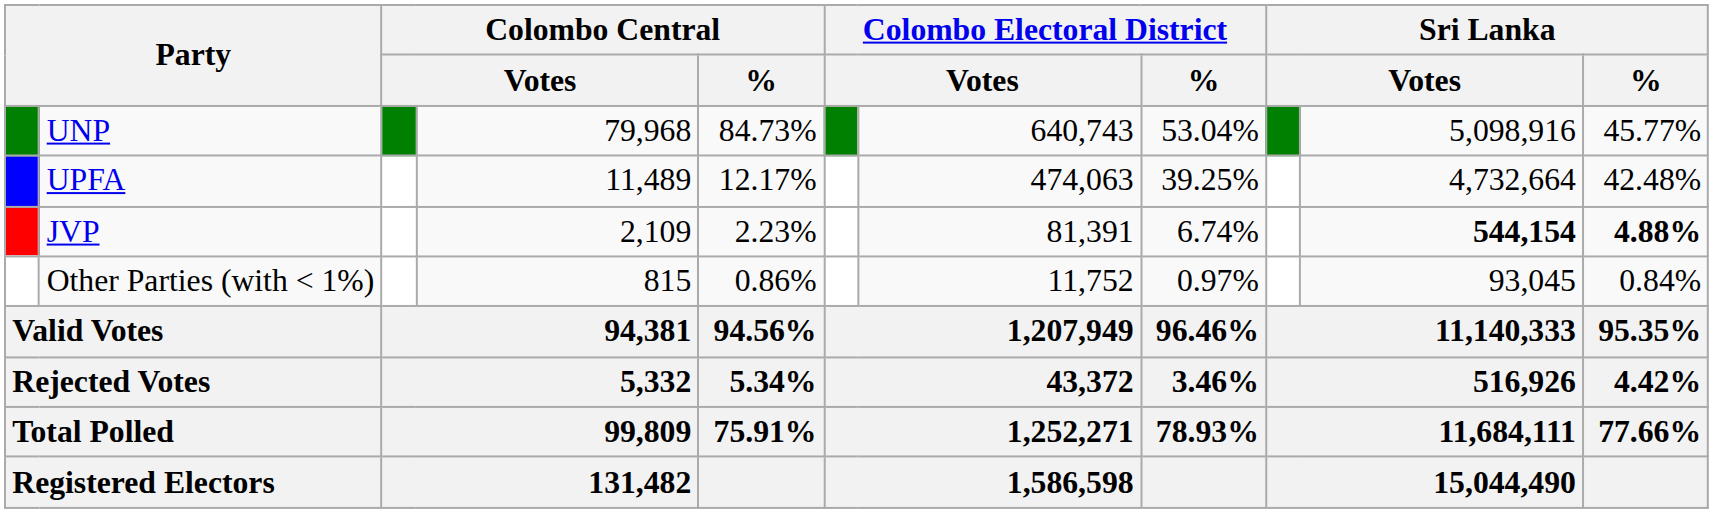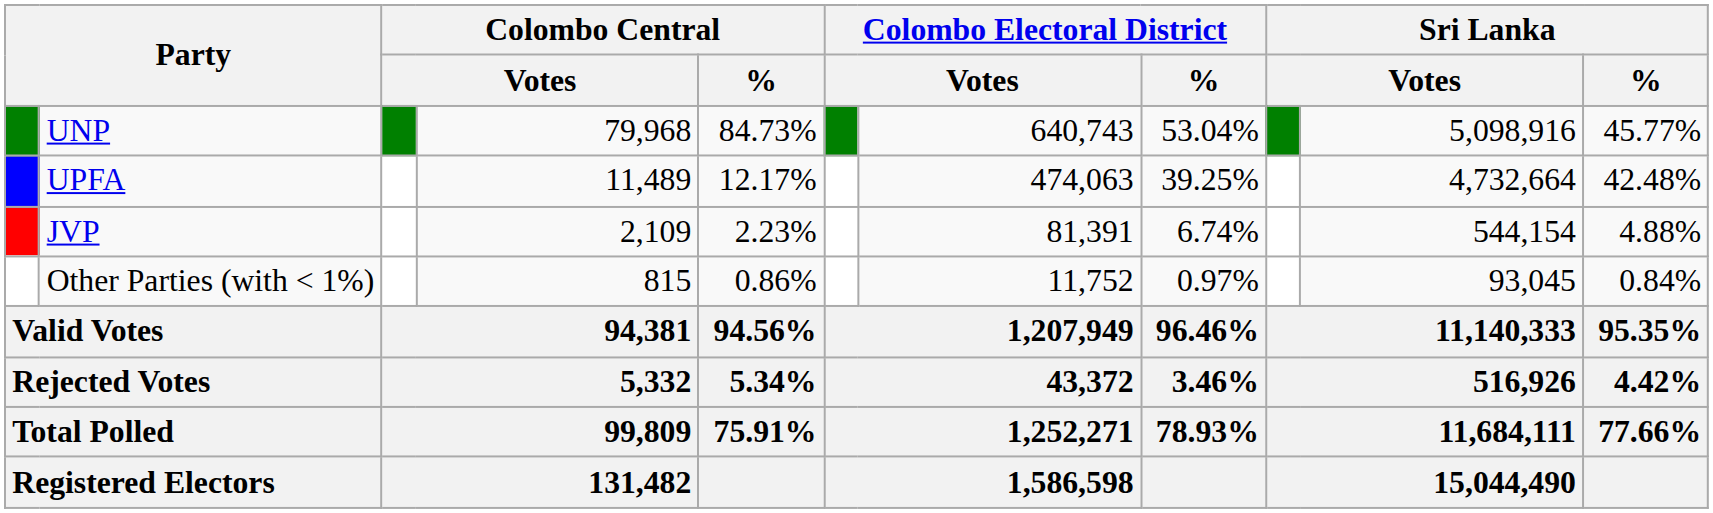(1524, 230) bold -> (1524, 230) normal
(1658, 230) bold -> (1660, 230) normal
